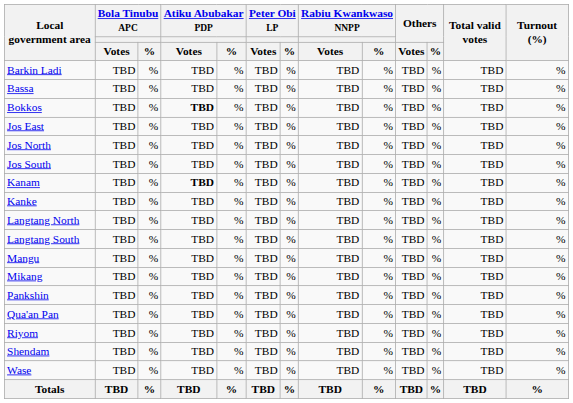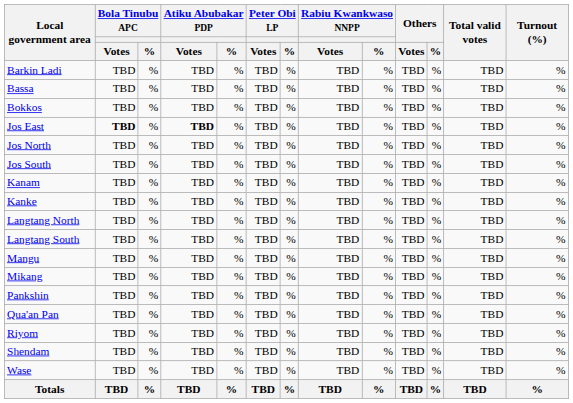(202, 108) bold -> (203, 108) normal
(124, 126) normal -> (124, 126) bold
(203, 126) normal -> (202, 126) bold
(202, 183) bold -> (203, 183) normal
